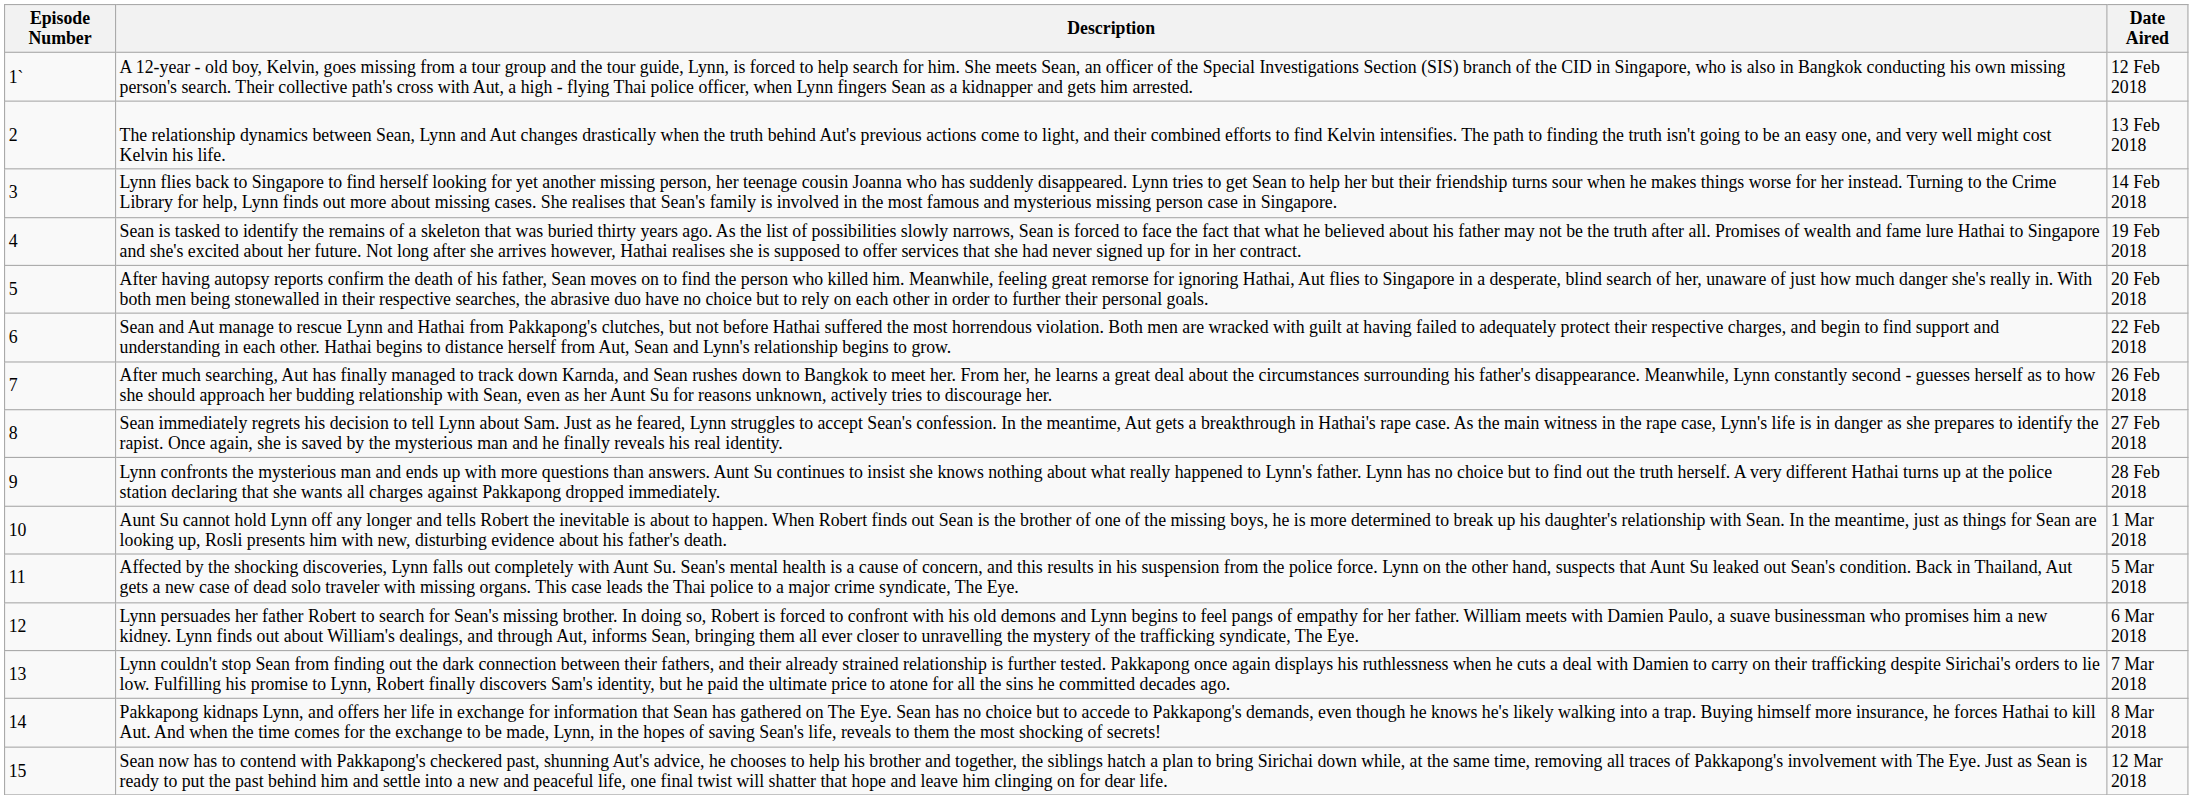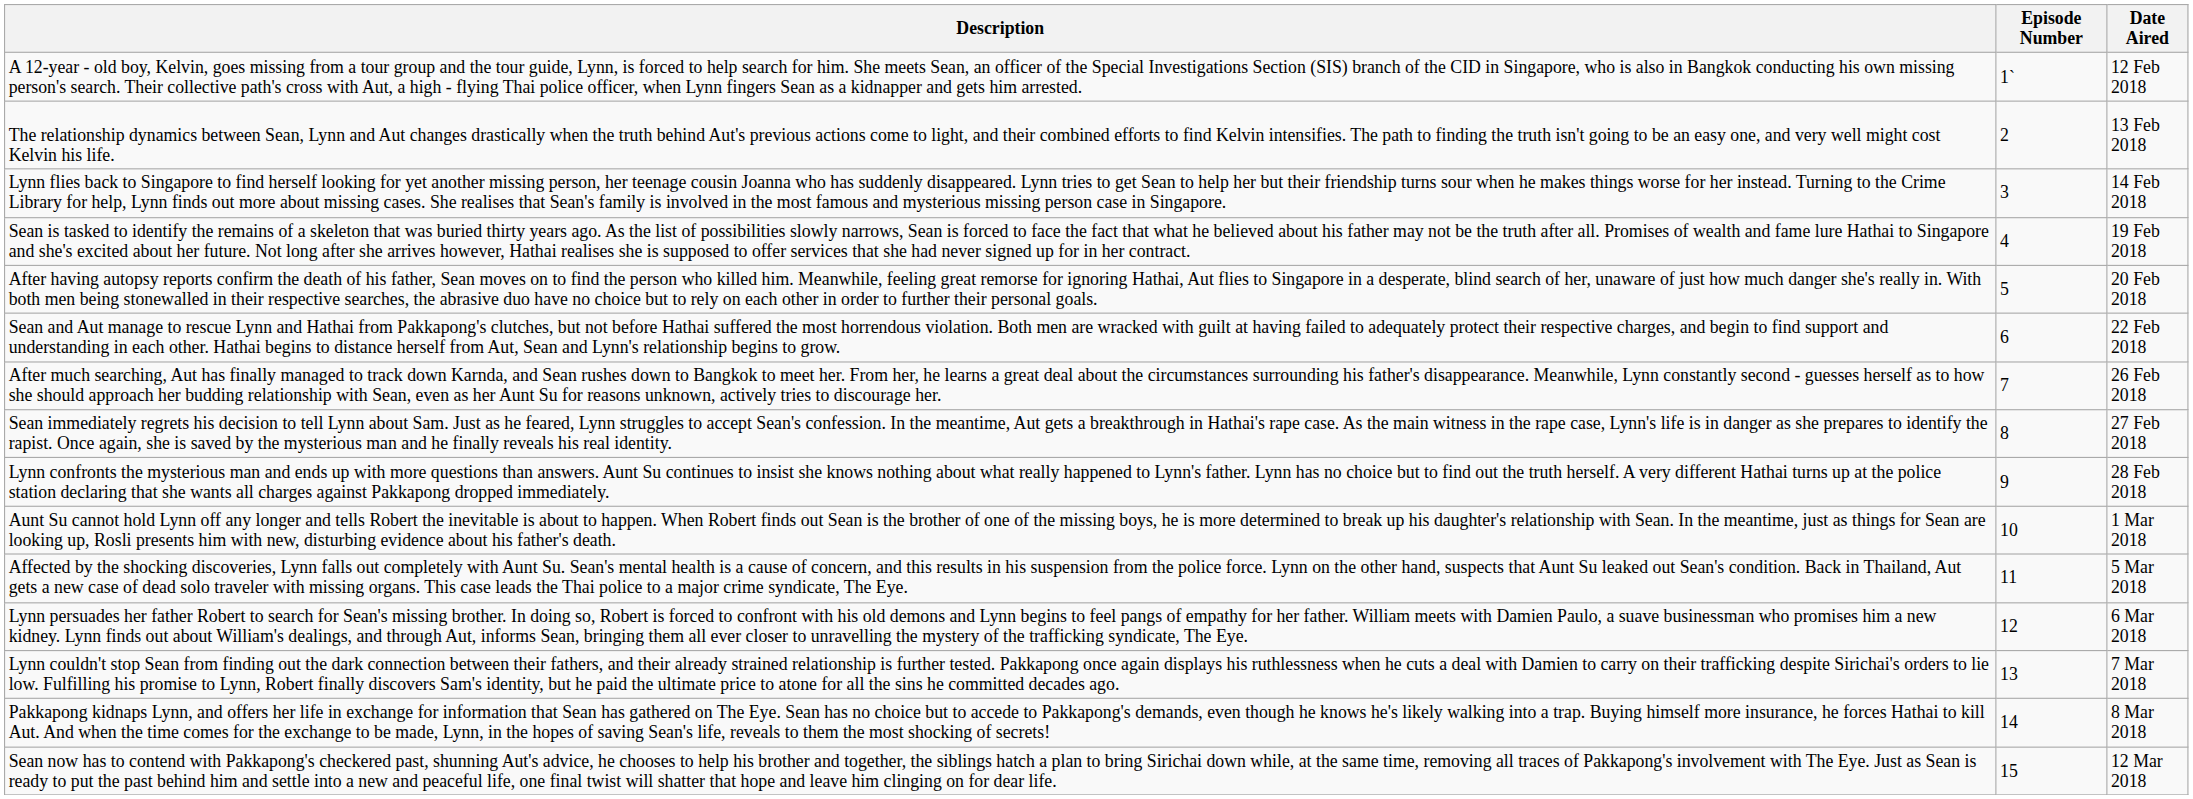columns swapped: (60, 28) <-> (1111, 28)
